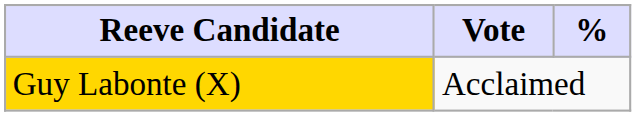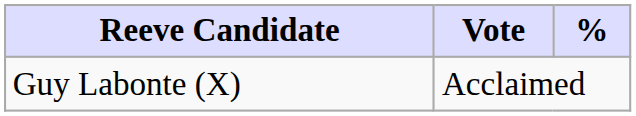(127, 83) gold background -> (127, 83) no background
